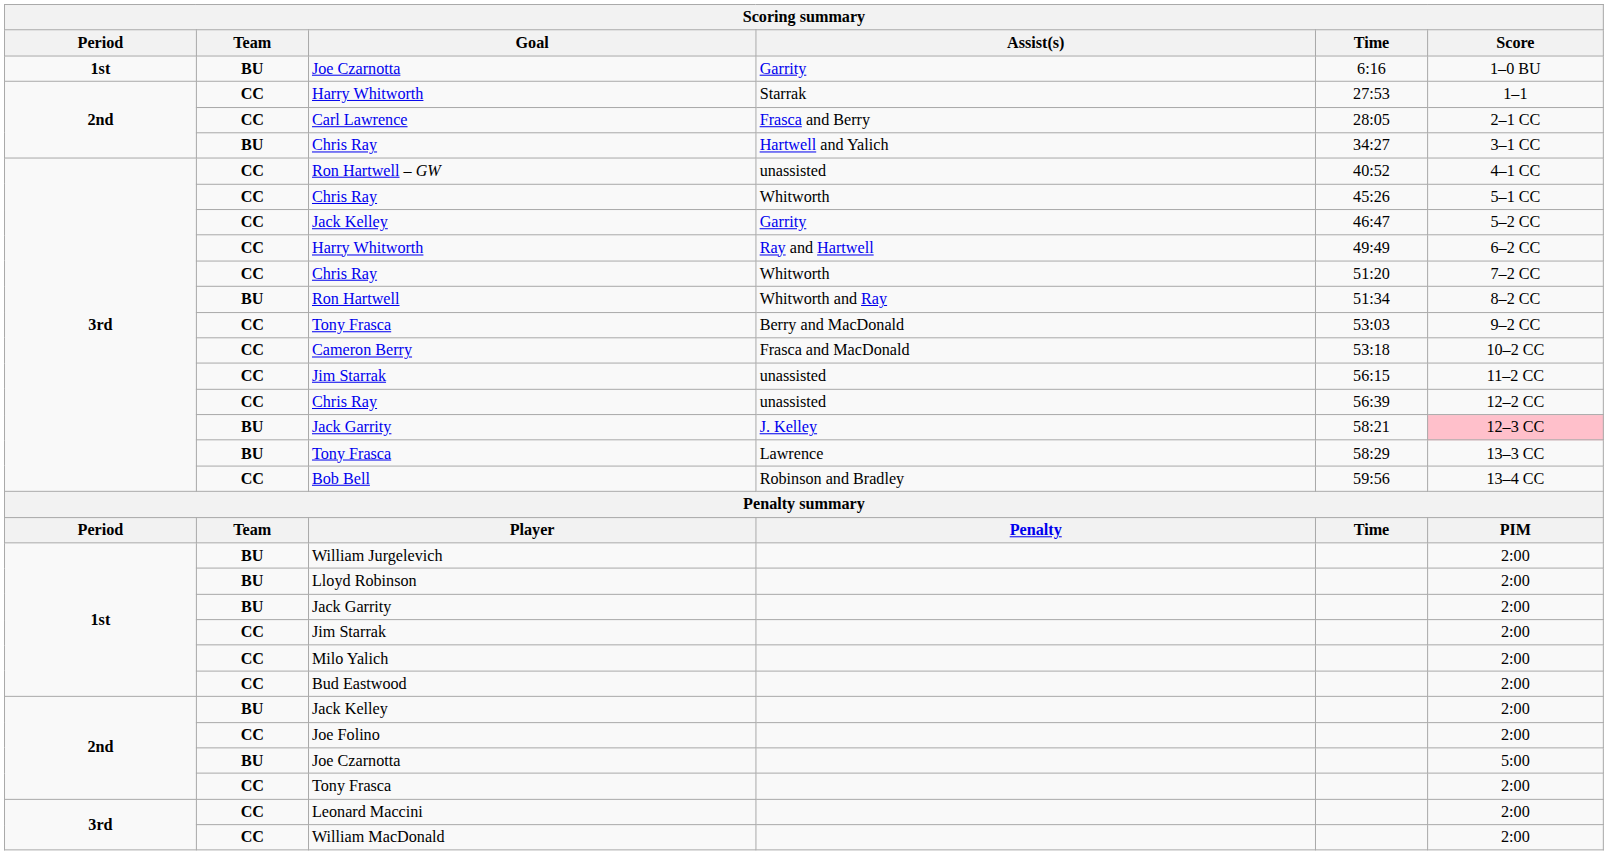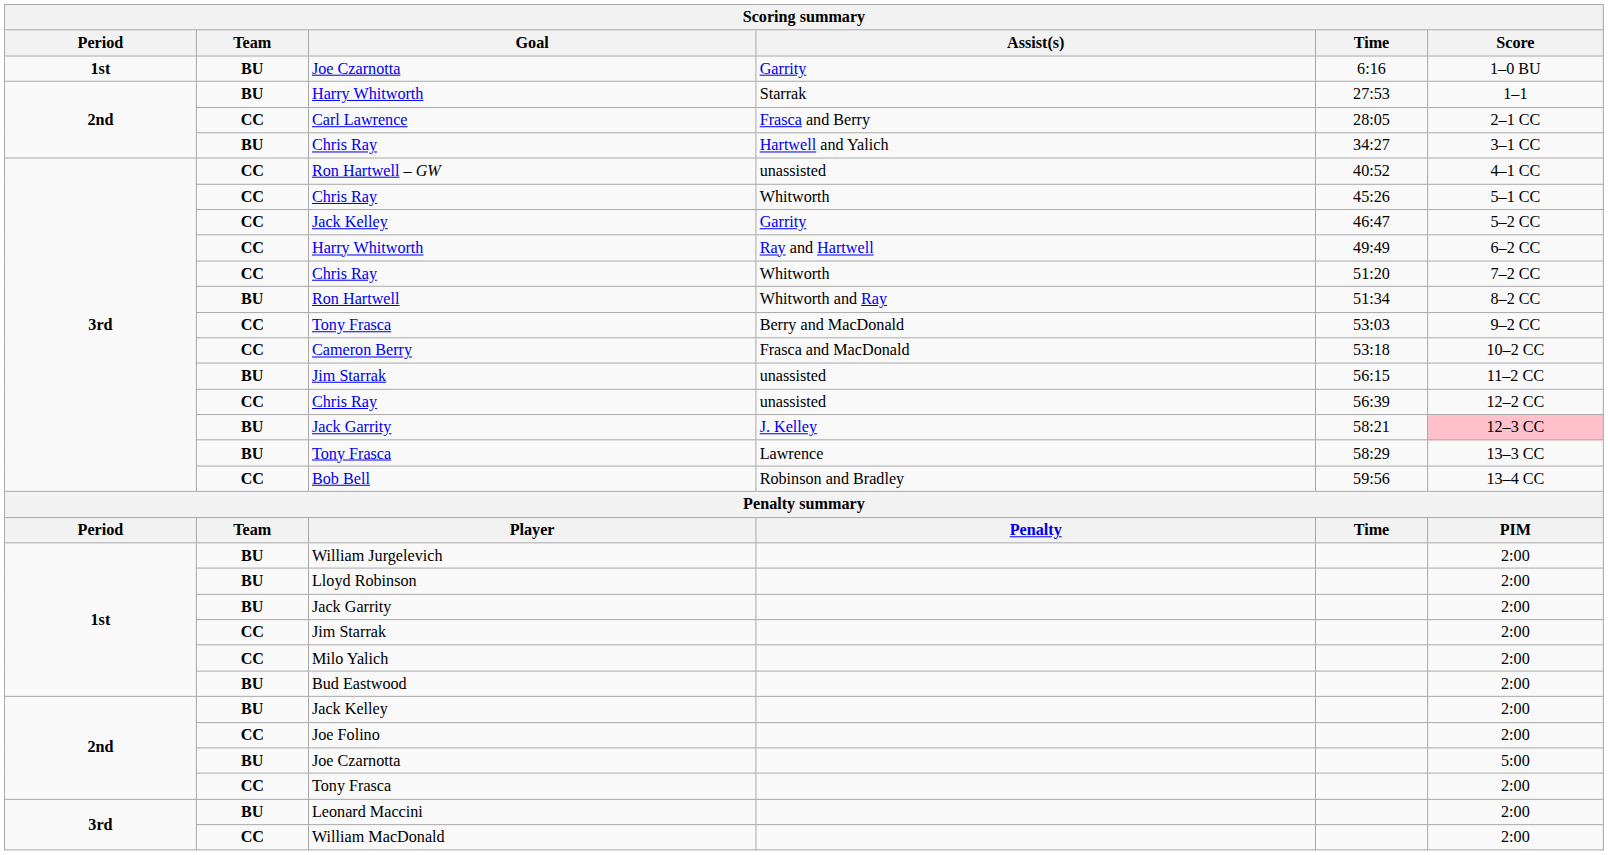(252, 94) CC -> (252, 94) BU
(252, 376) CC -> (252, 376) BU
(252, 683) CC -> (252, 683) BU
(252, 811) CC -> (252, 811) BU
